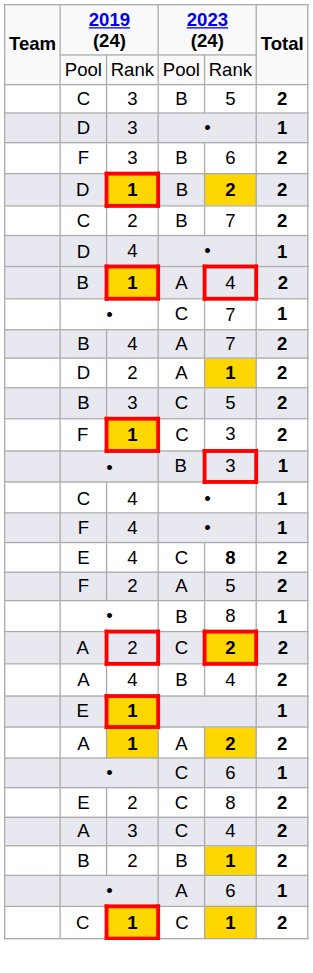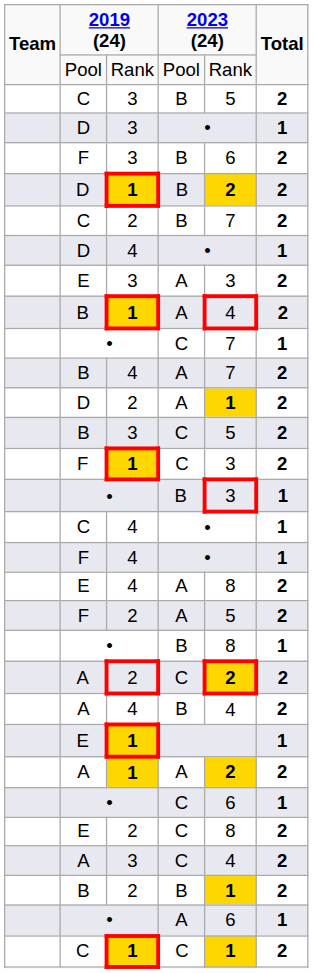+ row: (83, 281)
(181, 557) C -> (181, 587) A
(230, 557) bold -> (230, 587) normal
